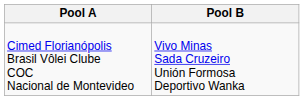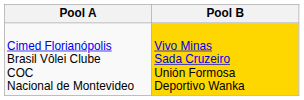(199, 65) no background -> (199, 65) gold background
